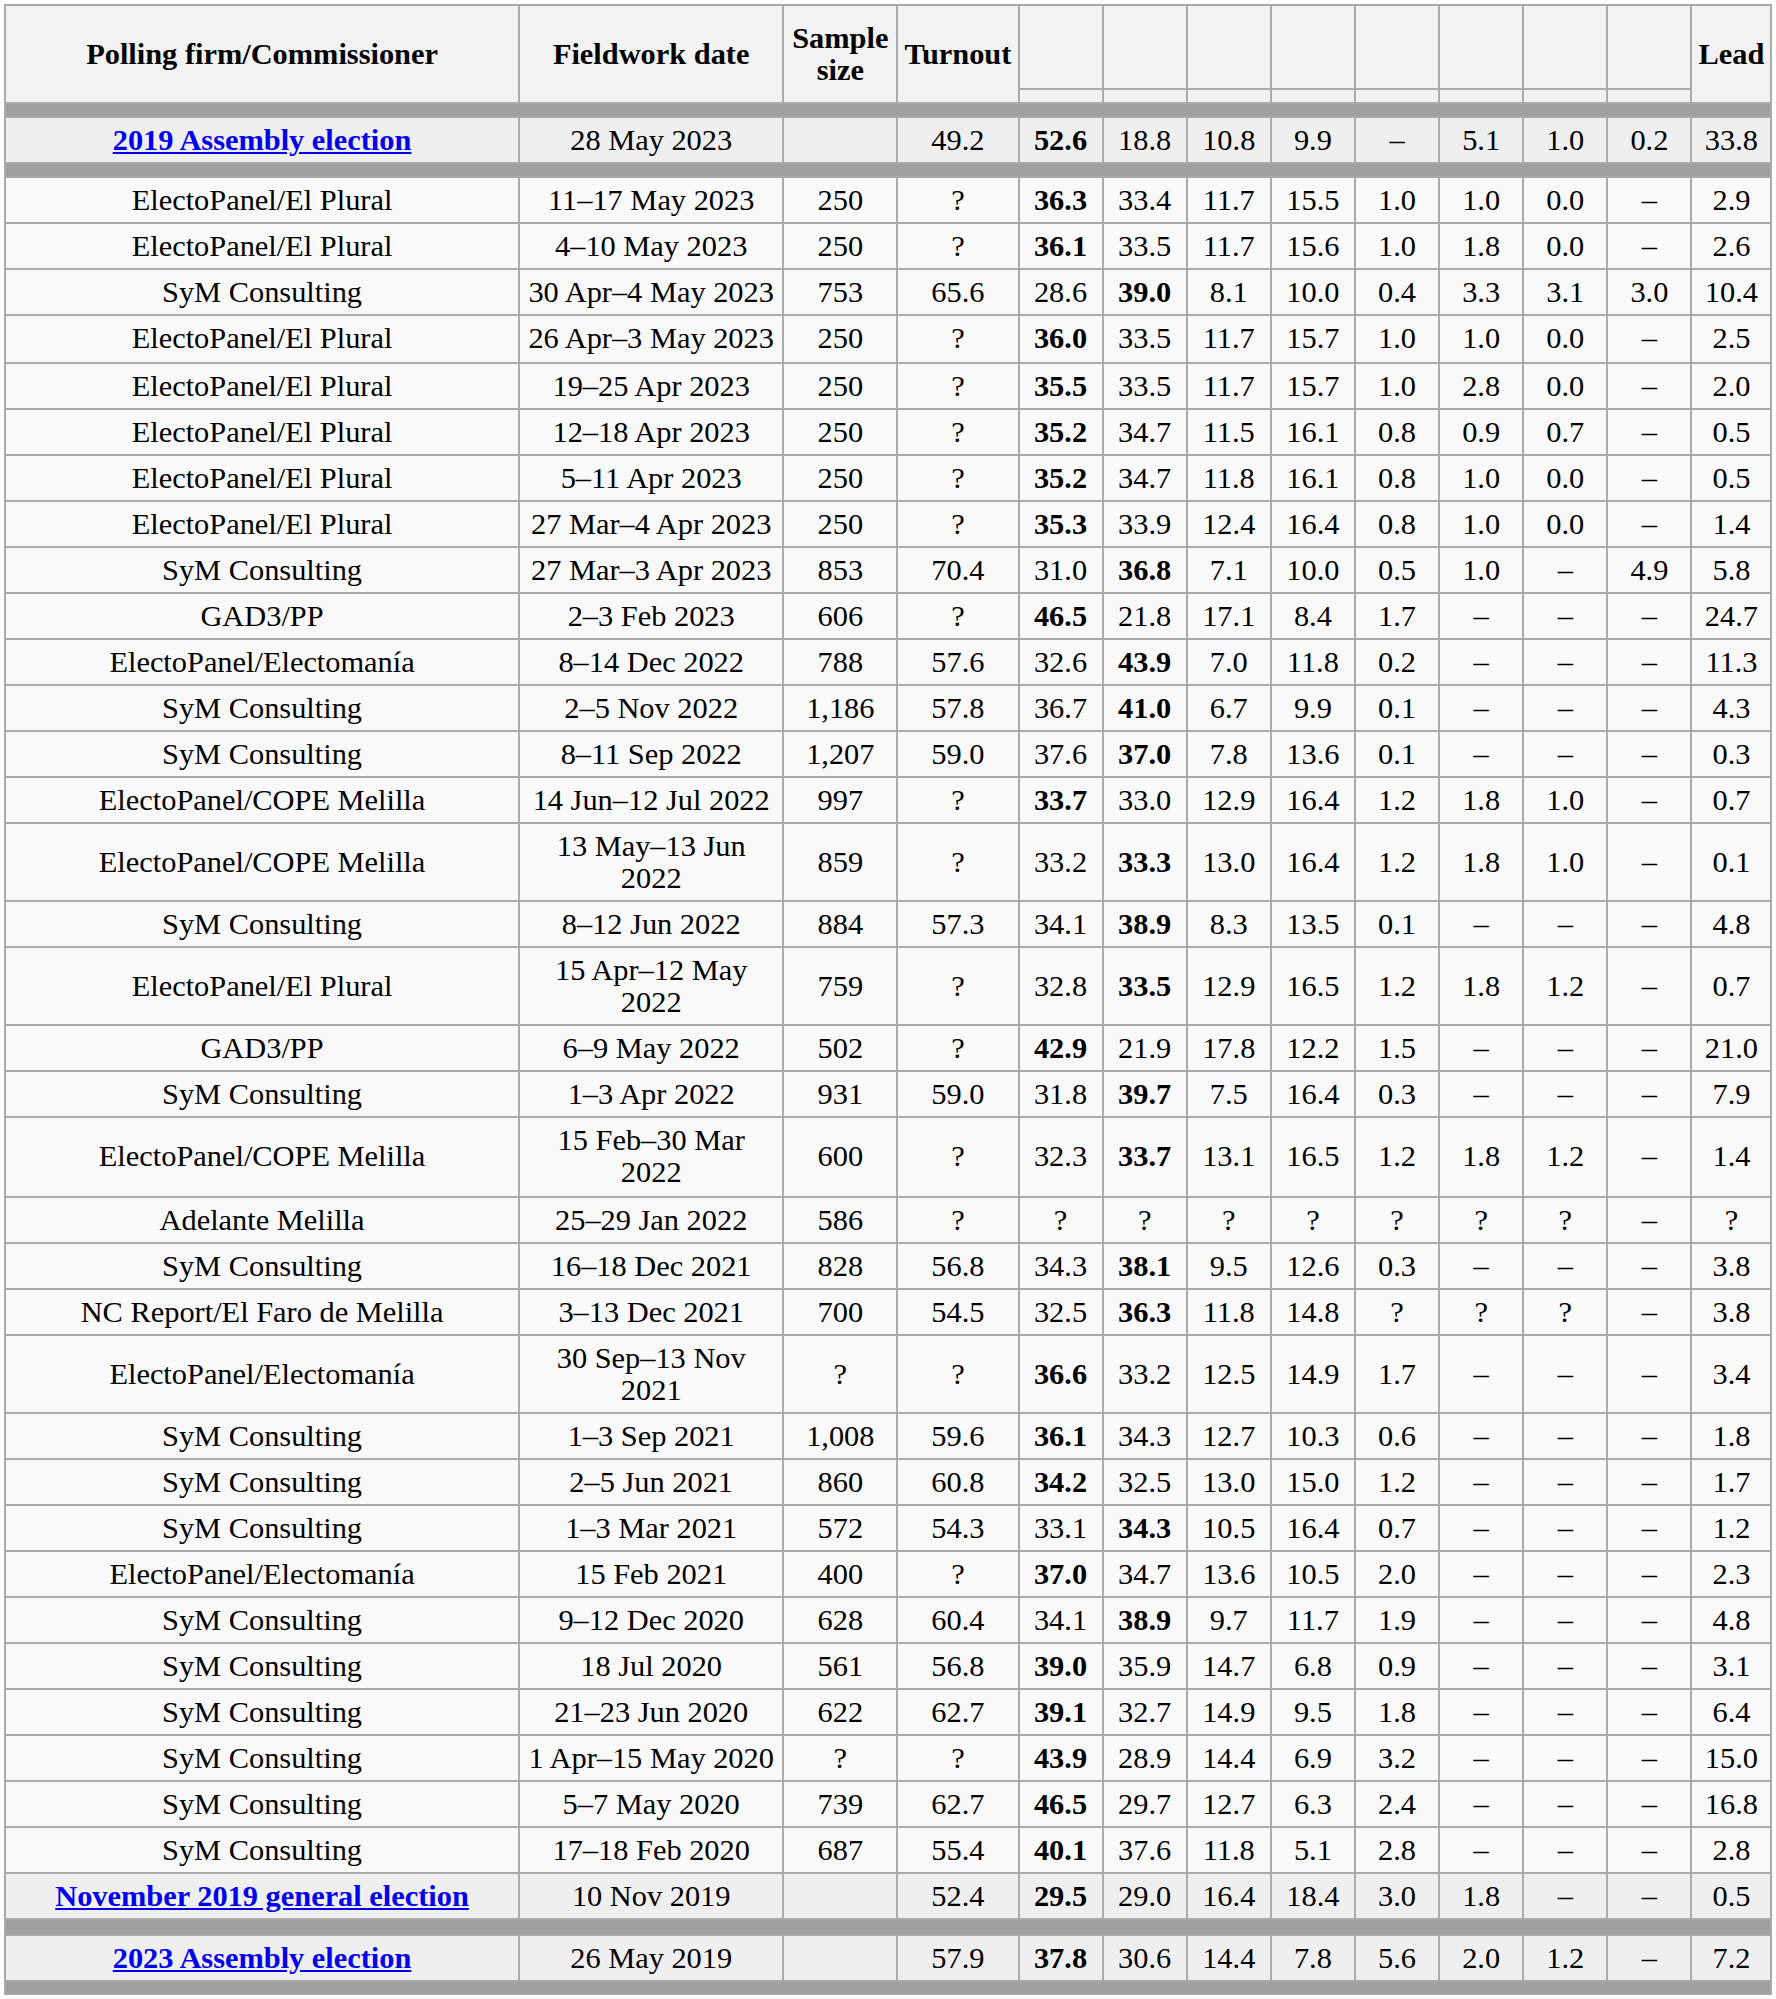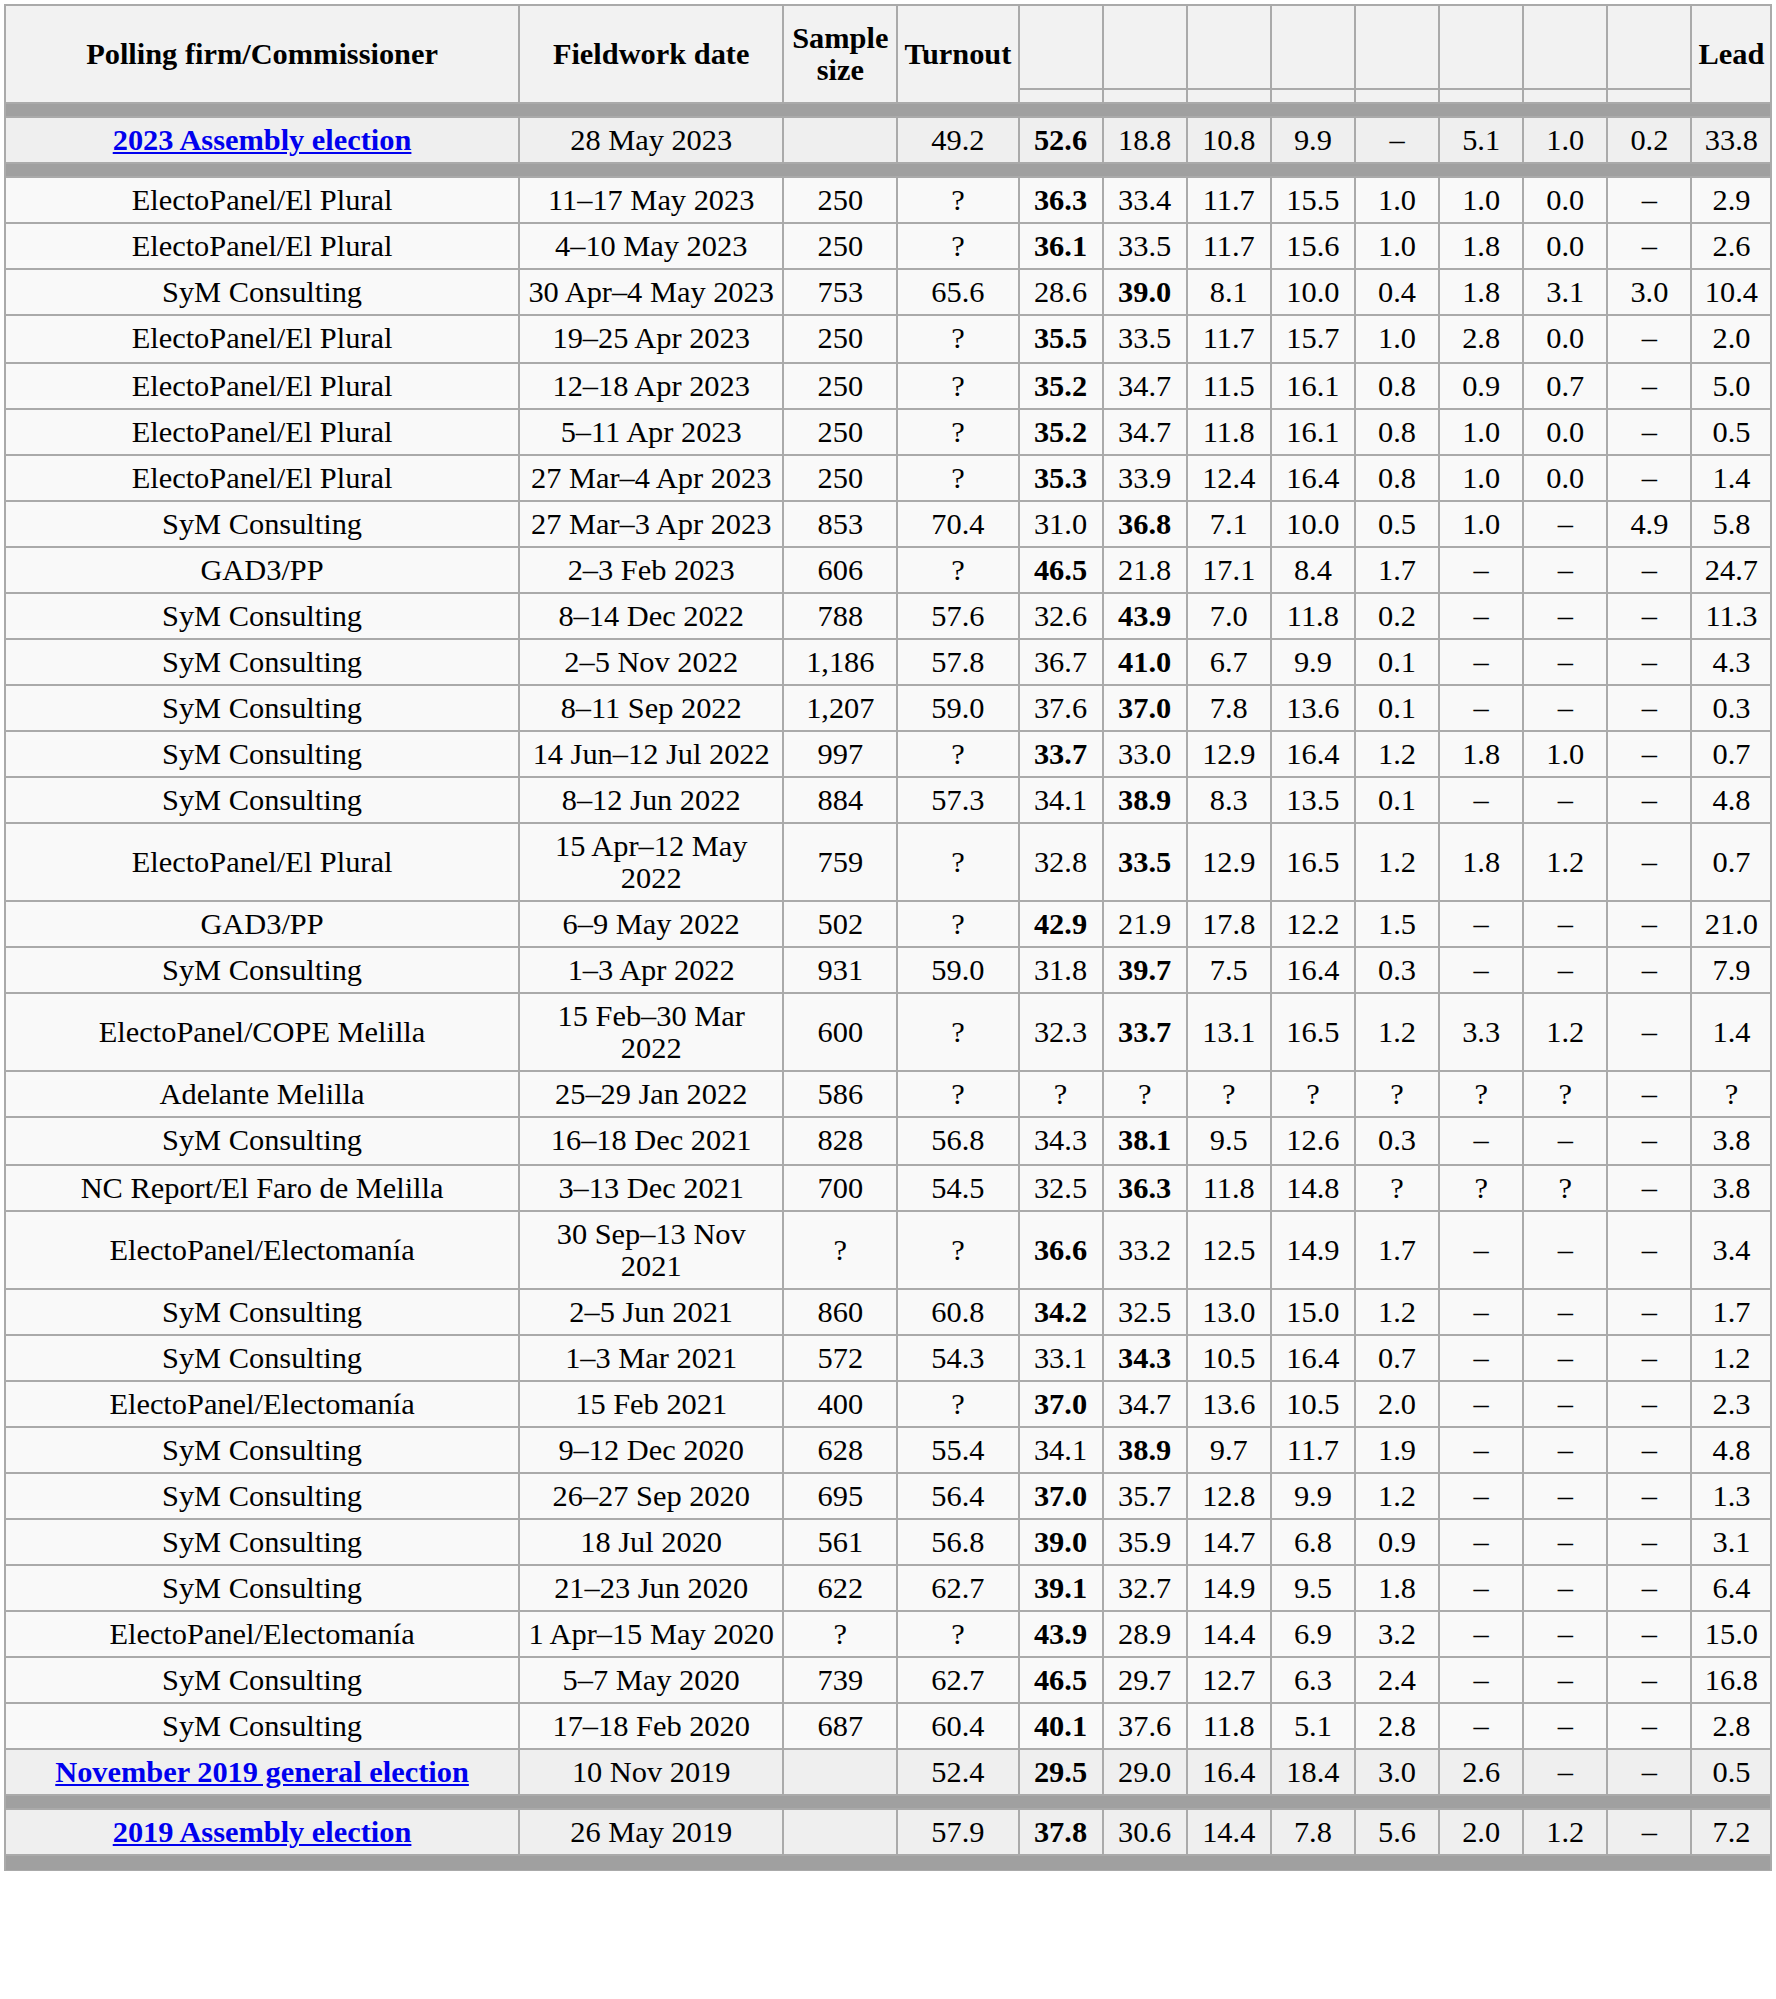(262, 140) 2019 Assembly election -> (262, 140) 2023 Assembly election
(1481, 292) 3.3 -> (1481, 292) 1.8
- row: (651, 338)
(1731, 430) 0.5 -> (1731, 384) 5.0
(262, 661) ElectoPanel/Electomanía -> (262, 615) SyM Consulting
(262, 799) ElectoPanel/COPE Melilla -> (262, 753) SyM Consulting
- row: (651, 862)
(1481, 1156) 1.8 -> (1481, 1032) 3.3
- row: (651, 1435)
(958, 1619) 60.4 -> (958, 1449) 55.4
+ row: (651, 1495)
(262, 1758) SyM Consulting -> (262, 1633) ElectoPanel/Electomanía
(958, 1850) 55.4 -> (958, 1726) 60.4
(1481, 1896) 1.8 -> (1481, 1772) 2.6
(262, 1956) 2023 Assembly election -> (262, 1832) 2019 Assembly election
